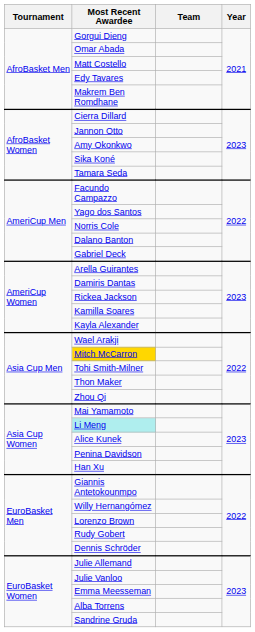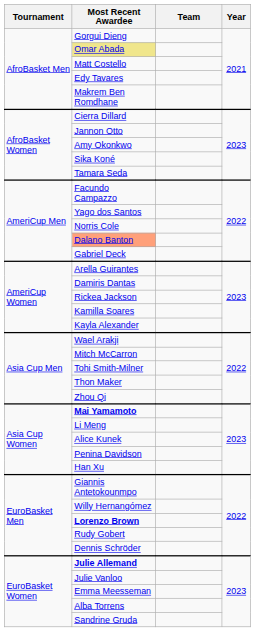(99, 50) no background -> (99, 50) khaki background
(104, 240) no background -> (104, 240) lightsalmon background
(106, 354) gold background -> (106, 354) no background
(104, 411) normal -> (105, 411) bold
(90, 425) paleturquoise background -> (90, 425) no background
(104, 521) normal -> (107, 521) bold
(103, 564) normal -> (106, 564) bold
